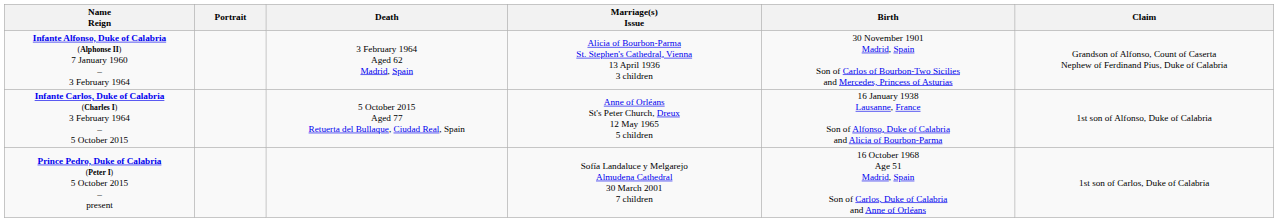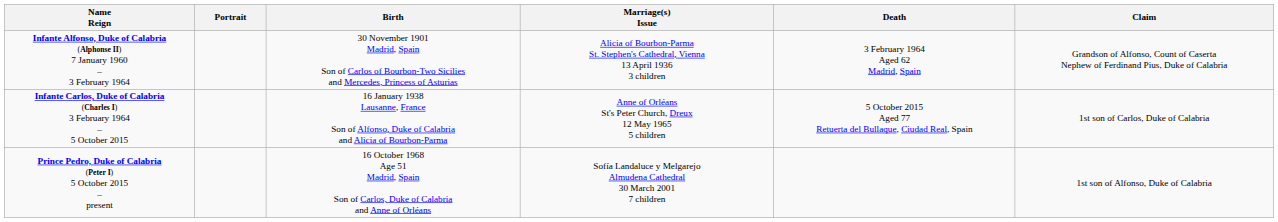columns swapped: (888, 17) <-> (387, 17)
(1144, 119) 1st son of Alfonso, Duke of Calabria -> (1144, 119) 1st son of Carlos, Duke of Calabria
(1144, 183) 1st son of Carlos, Duke of Calabria -> (1144, 183) 1st son of Alfonso, Duke of Calabria
